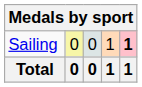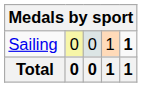(128, 44) pink background -> (128, 44) no background
